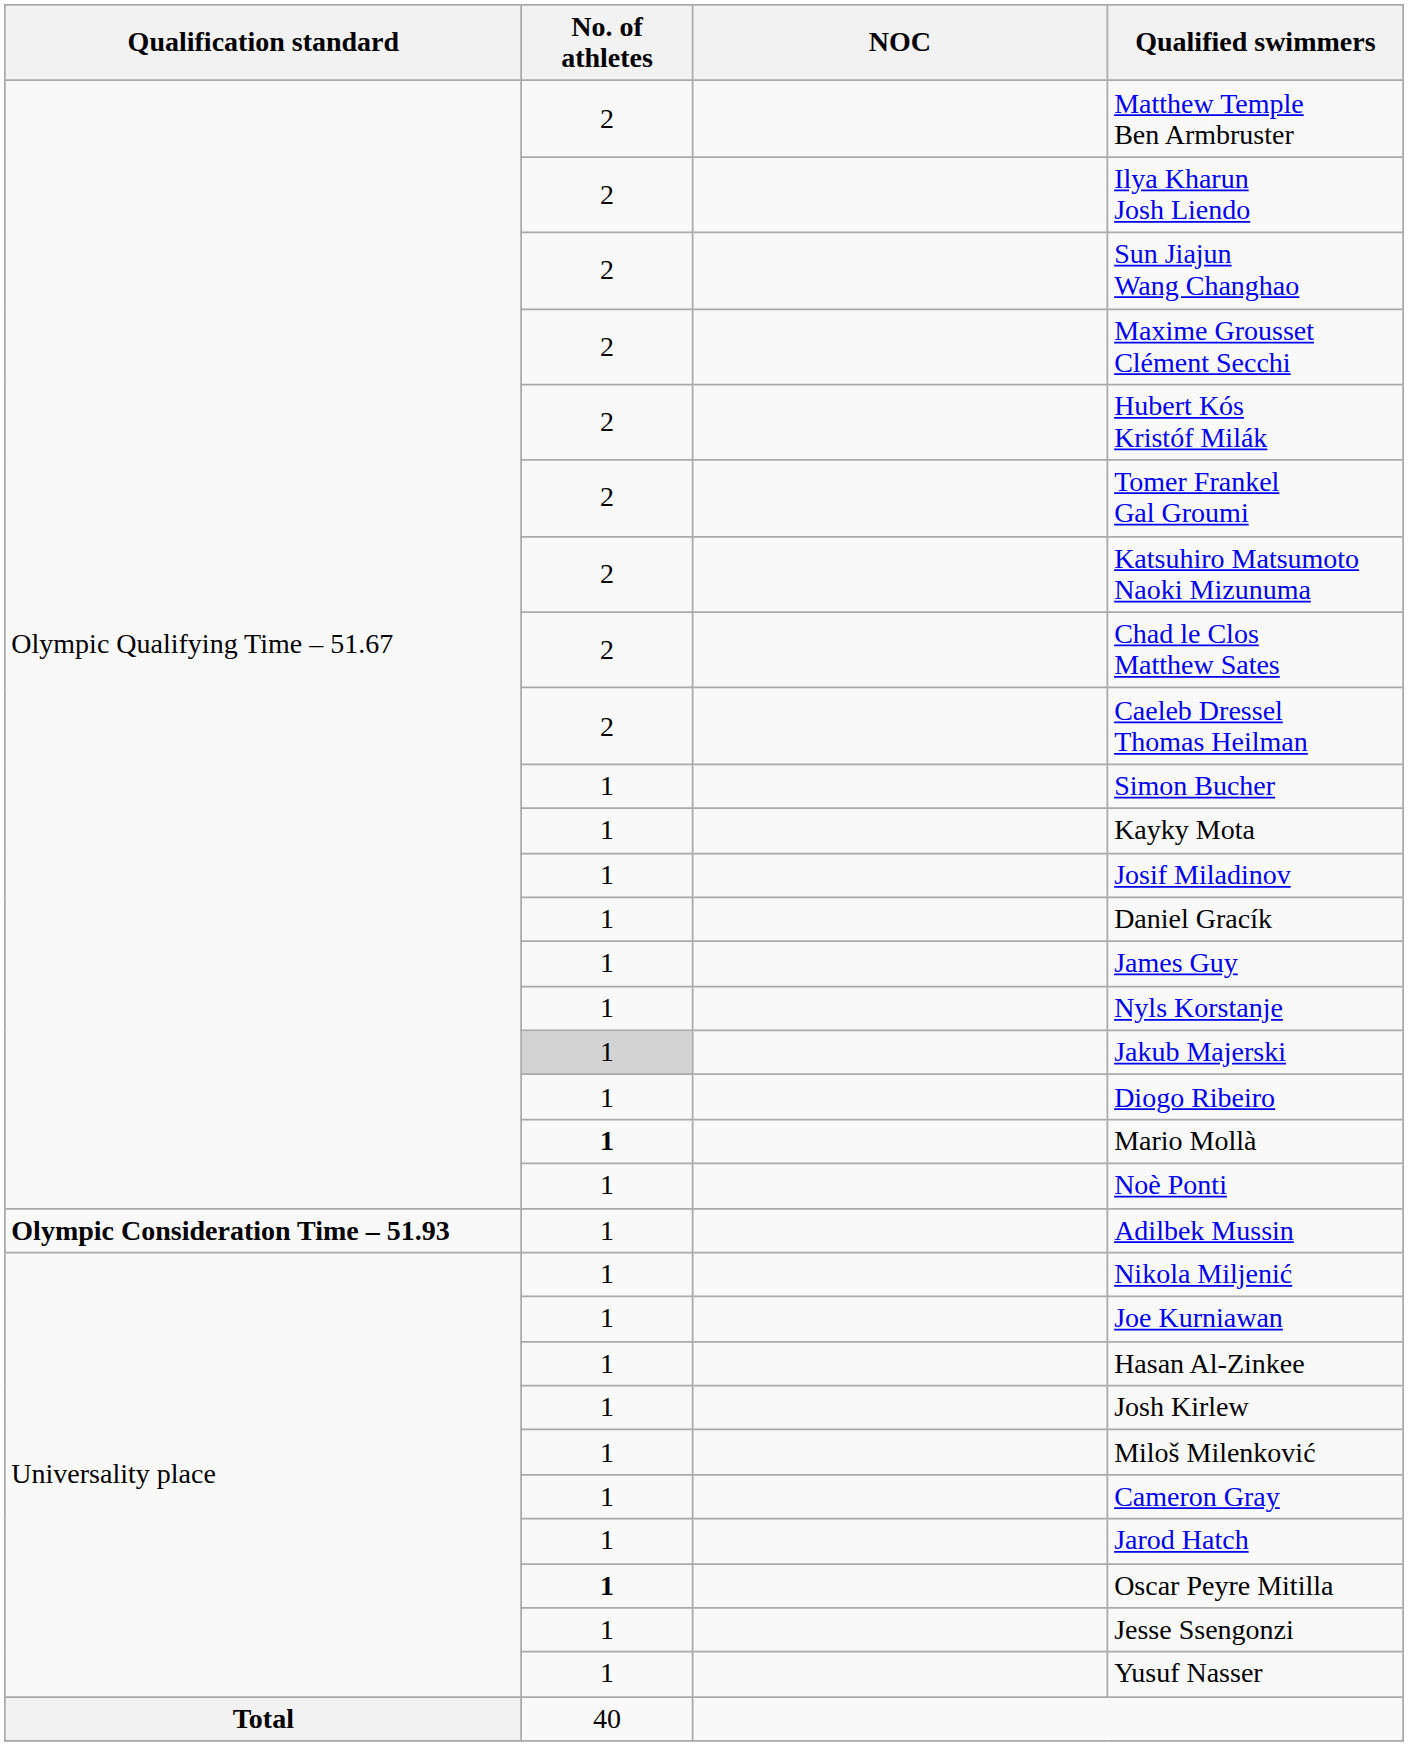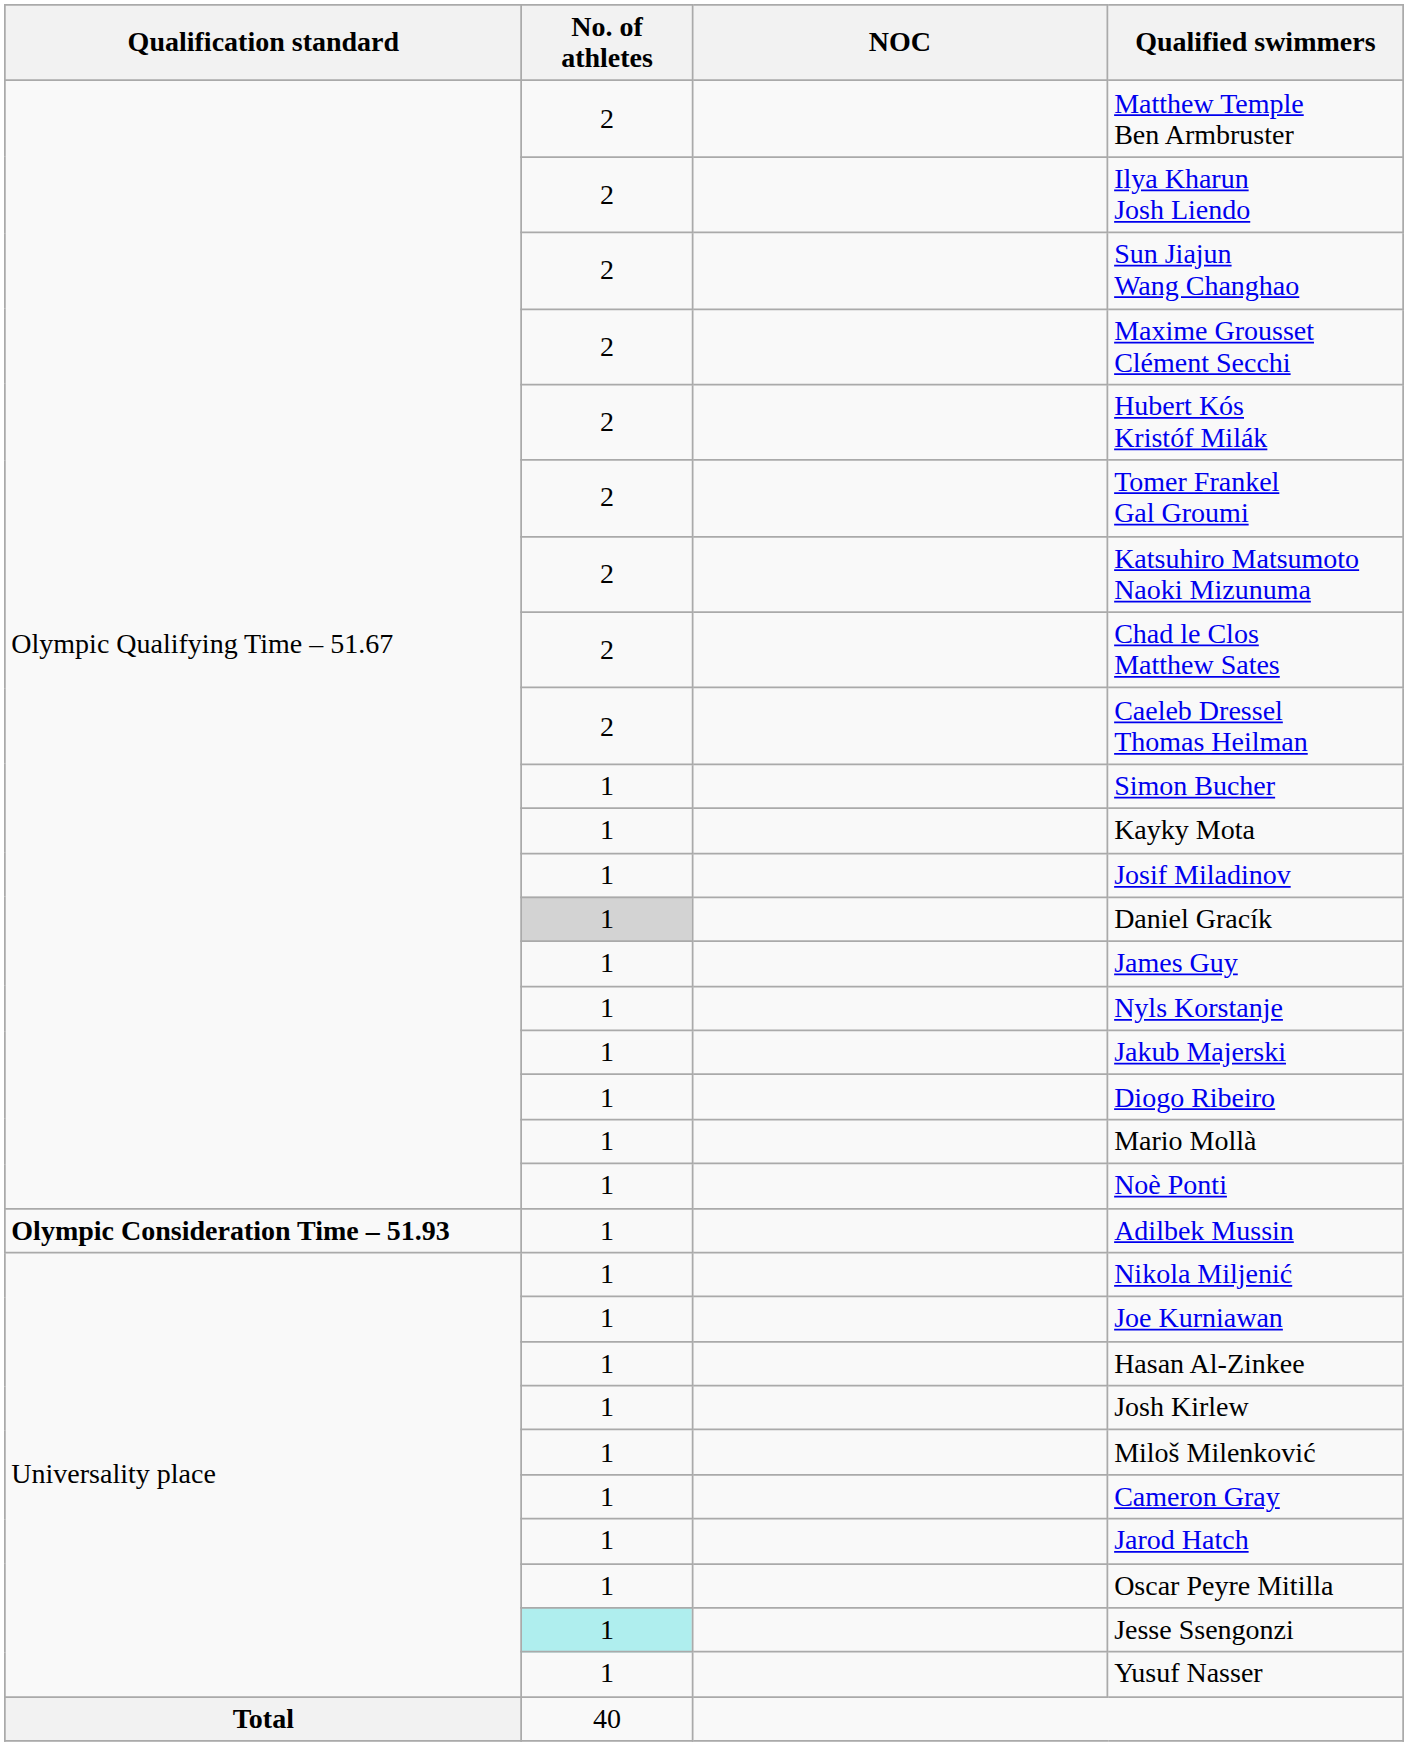(607, 918) no background -> (607, 918) lightgrey background
(607, 1052) lightgrey background -> (607, 1052) no background
(607, 1141) bold -> (607, 1141) normal
(607, 1585) bold -> (607, 1585) normal
(607, 1629) no background -> (607, 1629) paleturquoise background
